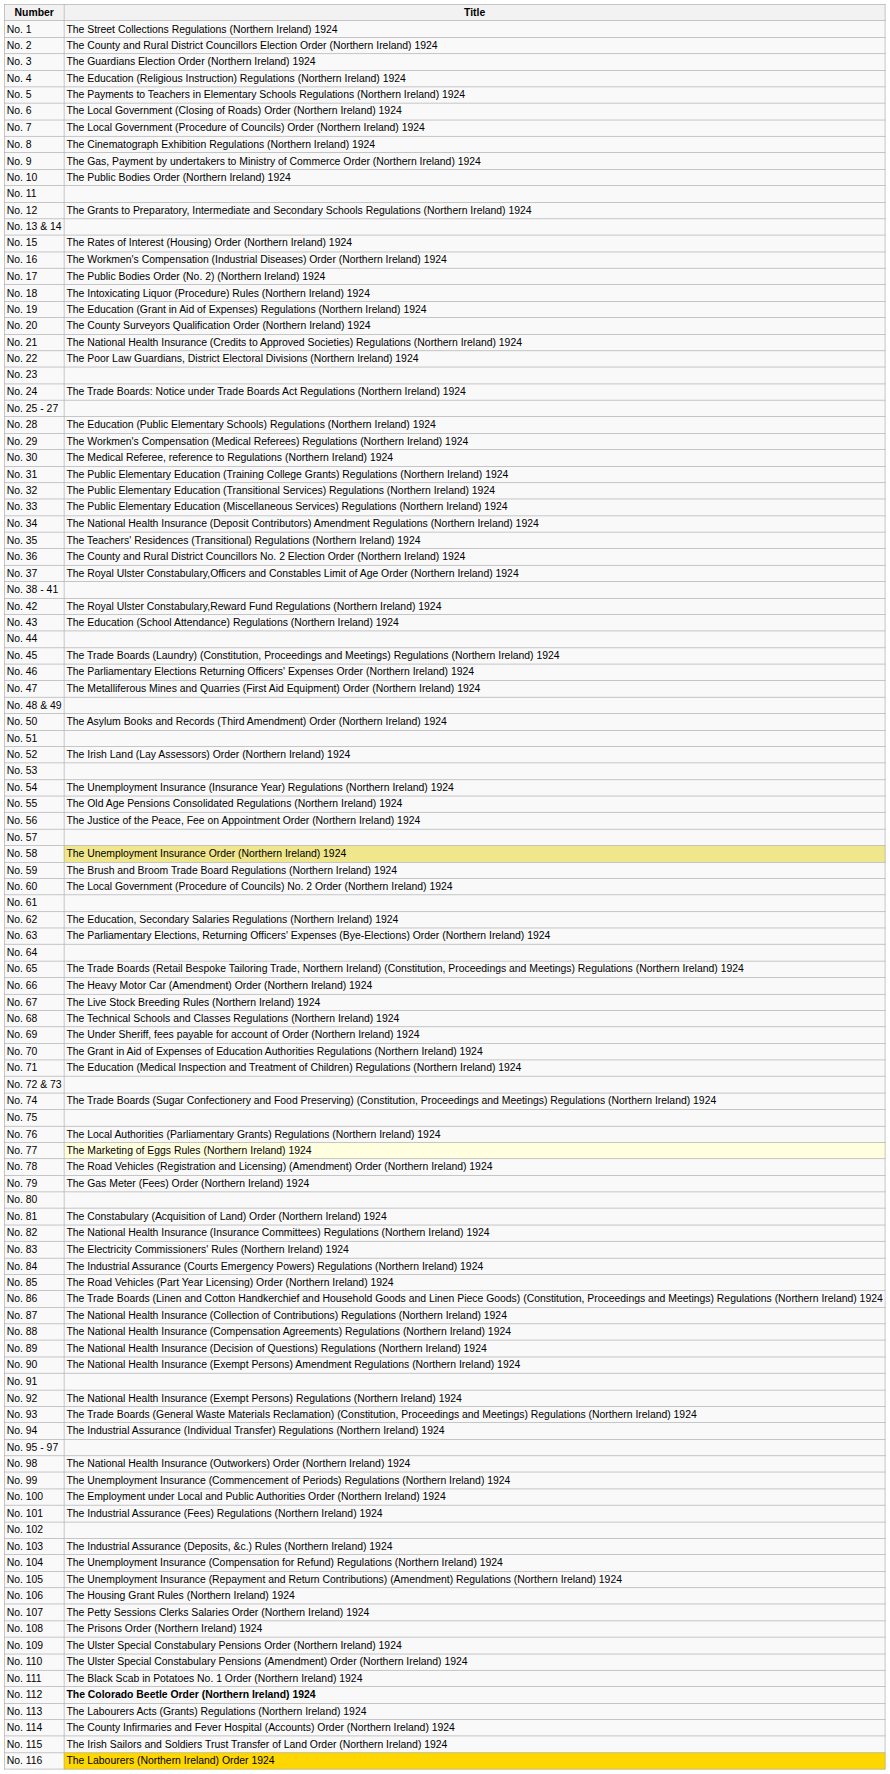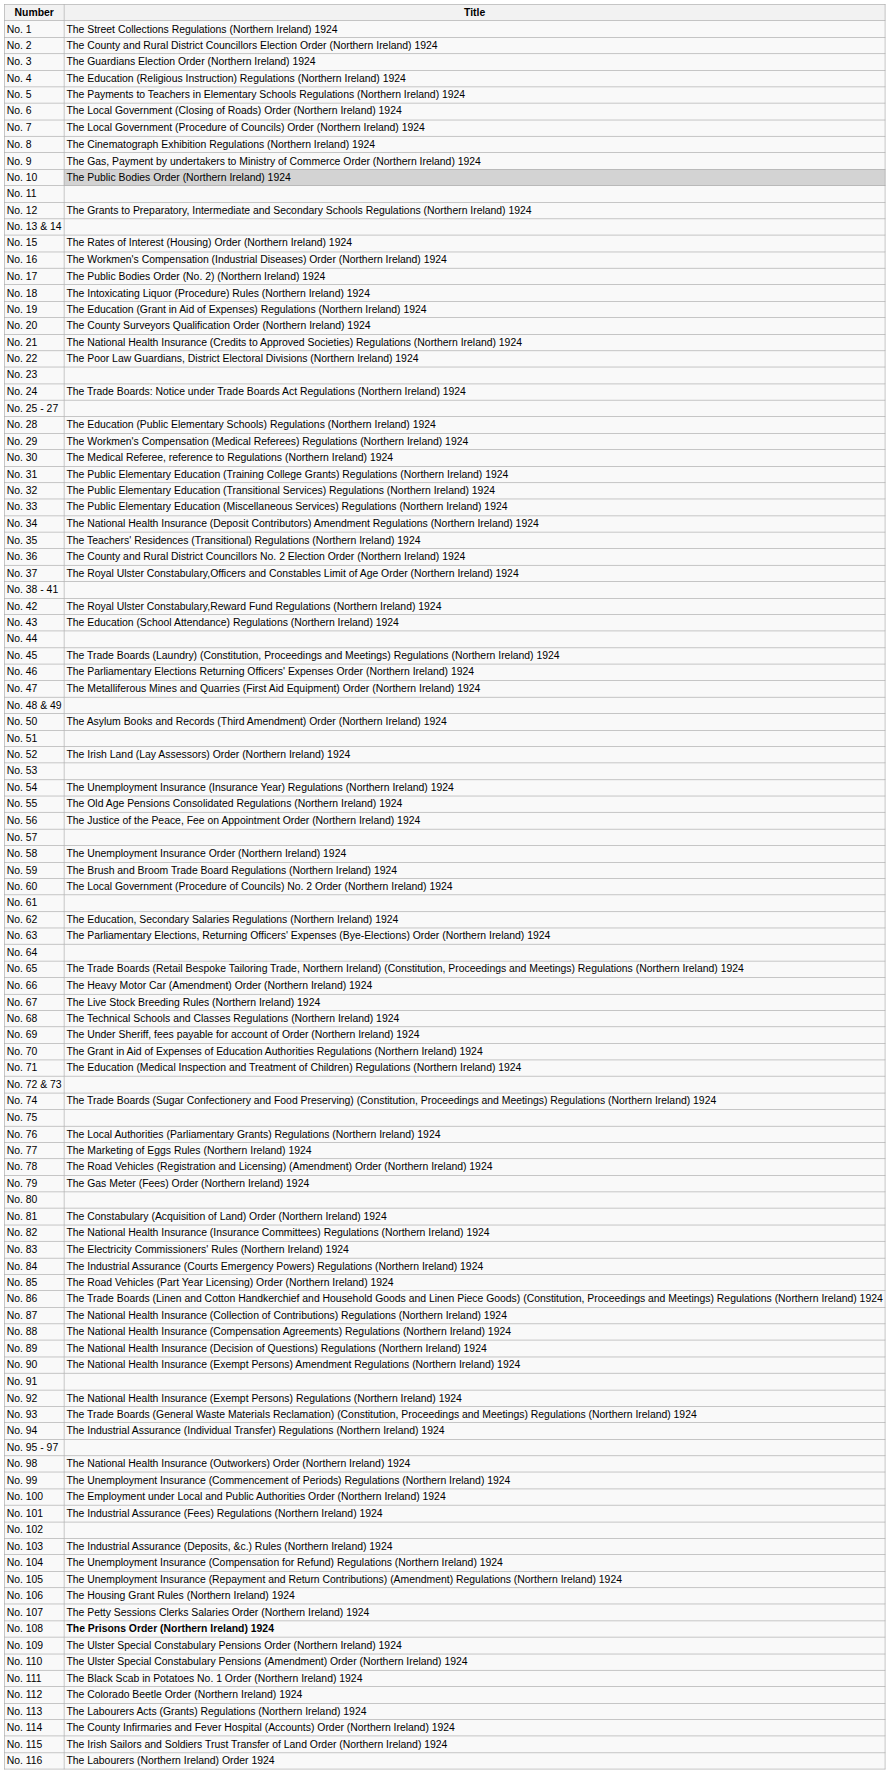(179, 177) no background -> (179, 177) lightgrey background
(206, 853) khaki background -> (206, 853) no background
(189, 1150) lightyellow background -> (189, 1150) no background
(164, 1629) normal -> (170, 1629) bold
(191, 1695) bold -> (184, 1695) normal
(170, 1761) gold background -> (170, 1761) no background
